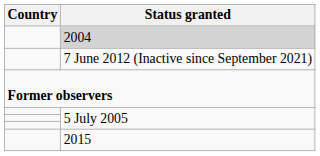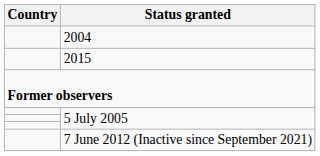(77, 37) lightgrey background -> (77, 37) no background
(188, 59) 7 June 2012 (Inactive since September 2021) -> (77, 59) 2015
(77, 140) 2015 -> (188, 140) 7 June 2012 (Inactive since September 2021)
